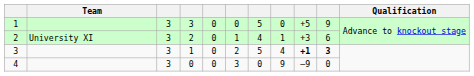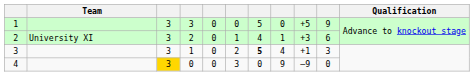(260, 51) normal -> (260, 51) bold
(305, 51) bold -> (305, 51) normal
(328, 51) bold -> (328, 51) normal
(168, 64) no background -> (168, 64) gold background
